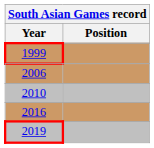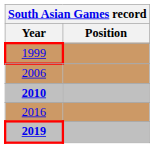(34, 92) normal -> (34, 92) bold
(34, 132) normal -> (34, 132) bold
